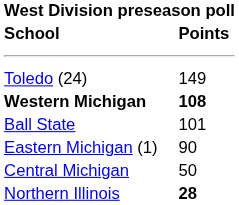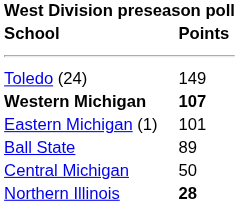(192, 101) 108 -> (192, 101) 107
(40, 124) Ball State -> (81, 124) Eastern Michigan (1)
(81, 147) Eastern Michigan (1) -> (40, 147) Ball State
(188, 147) 90 -> (188, 147) 89
